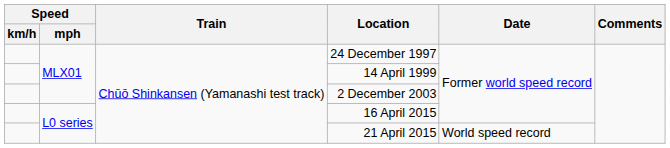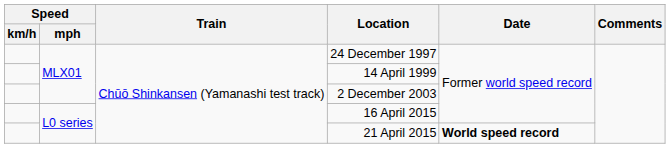(496, 133) normal -> (501, 133) bold
